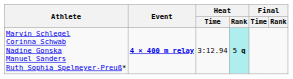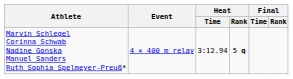(162, 50) bold -> (162, 50) normal
(239, 50) paleturquoise background -> (239, 50) no background
